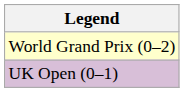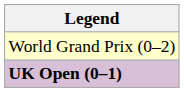(63, 73) normal -> (65, 73) bold
